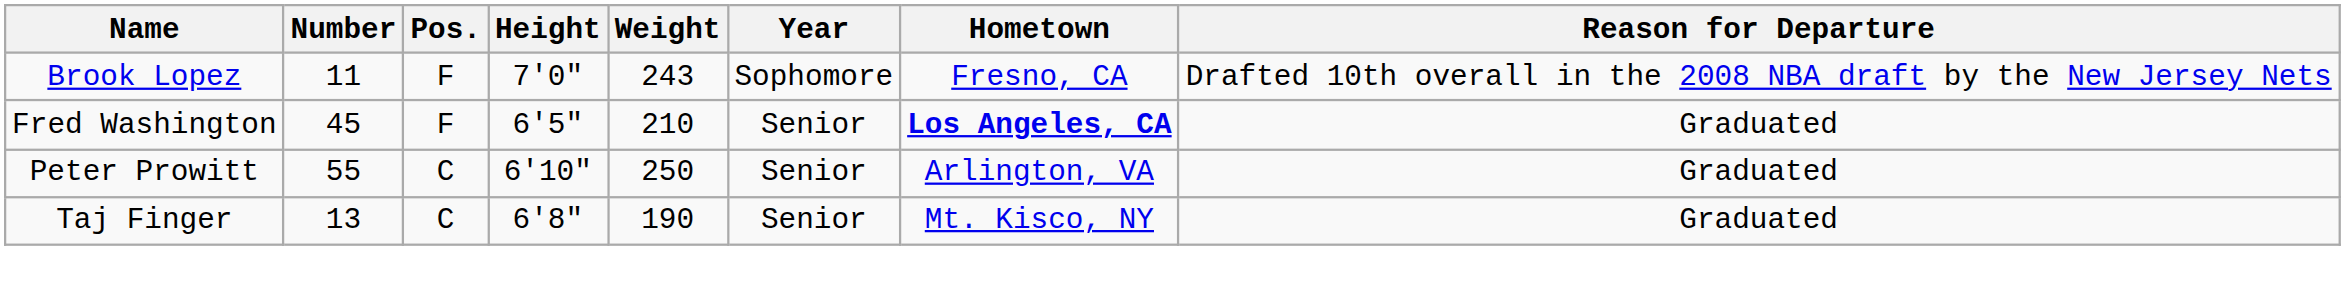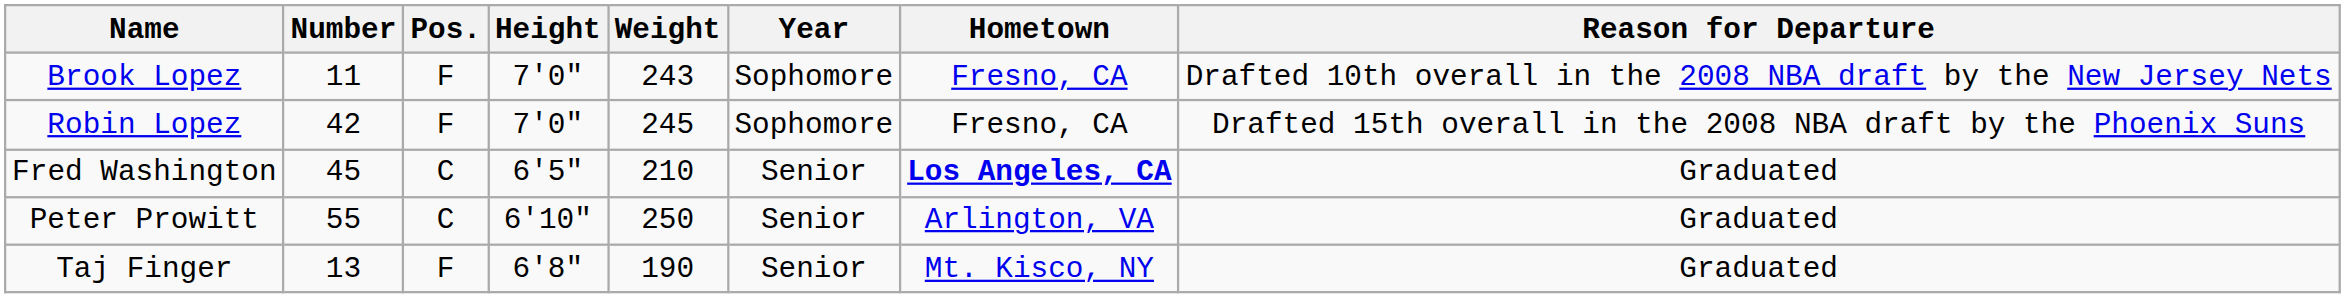+ row: (144, 125)
(446, 125) F -> (446, 173) C
(446, 221) C -> (446, 268) F
